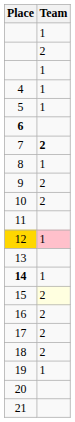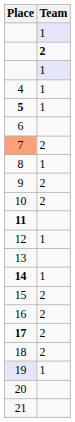(42, 32) no background -> (42, 32) lavender background
(42, 51) normal -> (42, 51) bold
(42, 70) no background -> (42, 70) lavender background
(21, 107) normal -> (21, 107) bold
(21, 126) bold -> (21, 126) normal
(21, 145) no background -> (21, 145) lightsalmon background
(42, 145) bold -> (42, 145) normal
(21, 220) normal -> (21, 220) bold
(21, 239) gold background -> (21, 239) no background
(42, 239) pink background -> (42, 239) no background
(42, 295) lightyellow background -> (42, 295) no background
(21, 333) normal -> (21, 333) bold
(21, 370) no background -> (21, 370) lavender background
